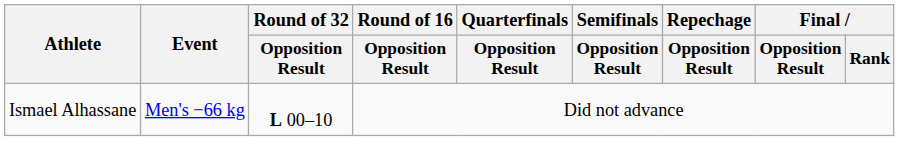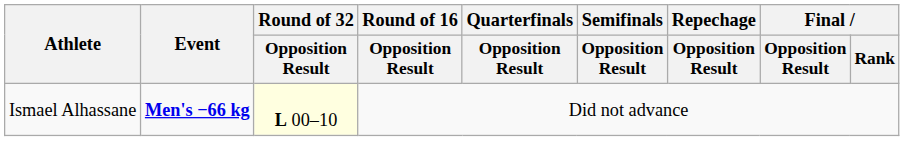(195, 109) normal -> (197, 109) bold
(301, 120) no background -> (306, 120) lightyellow background
